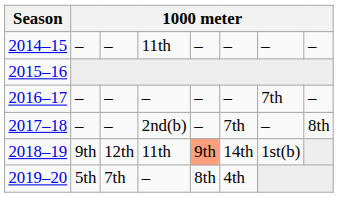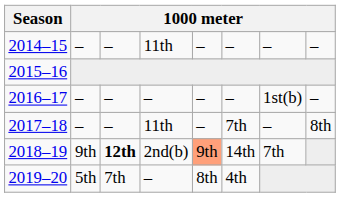(272, 98) 7th -> (283, 98) 1st(b)
(164, 125) 2nd(b) -> (158, 125) 11th
(119, 151) normal -> (120, 151) bold
(156, 151) 11th -> (166, 151) 2nd(b)
(281, 151) 1st(b) -> (274, 151) 7th
